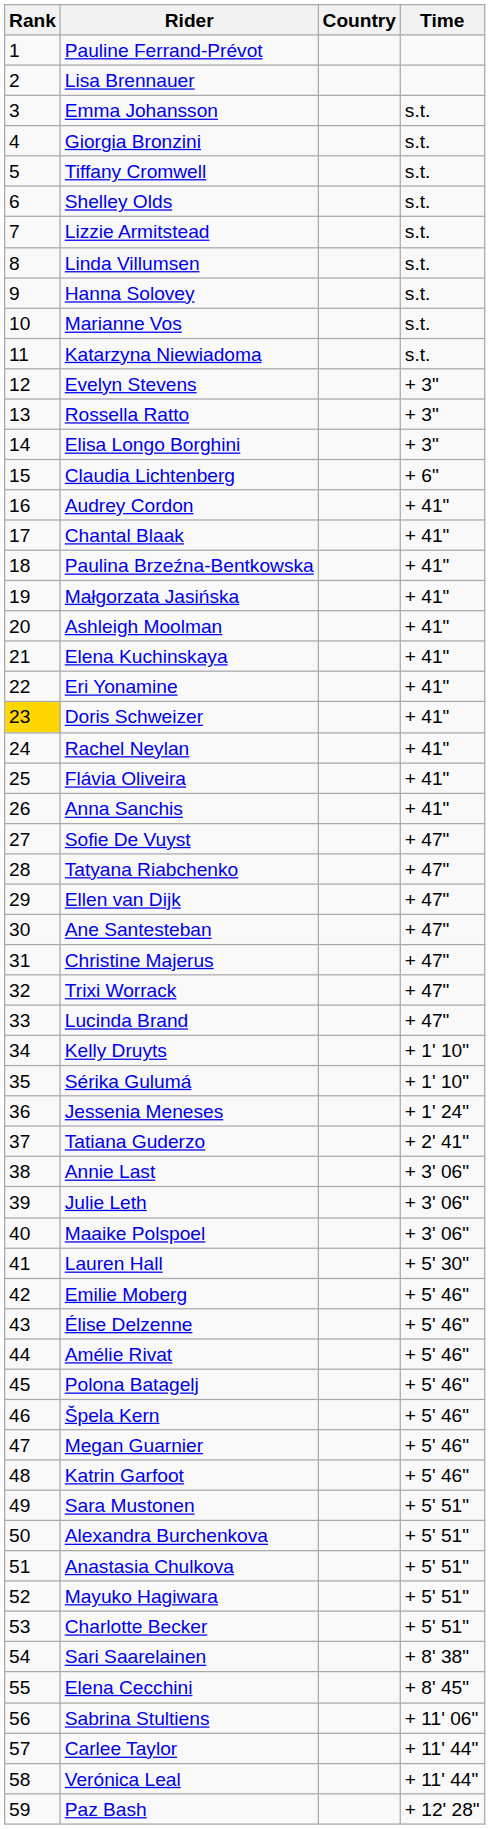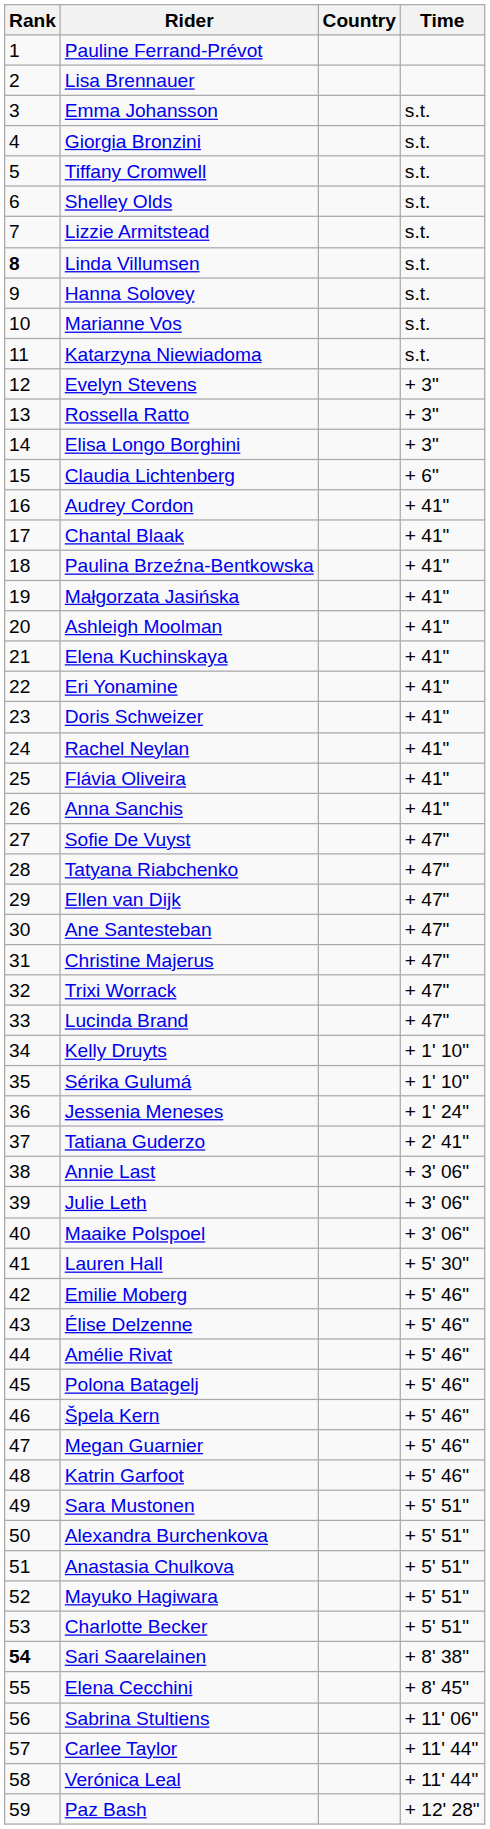(14, 263) normal -> (14, 263) bold
(20, 717) gold background -> (20, 717) no background
(20, 1657) normal -> (20, 1657) bold
